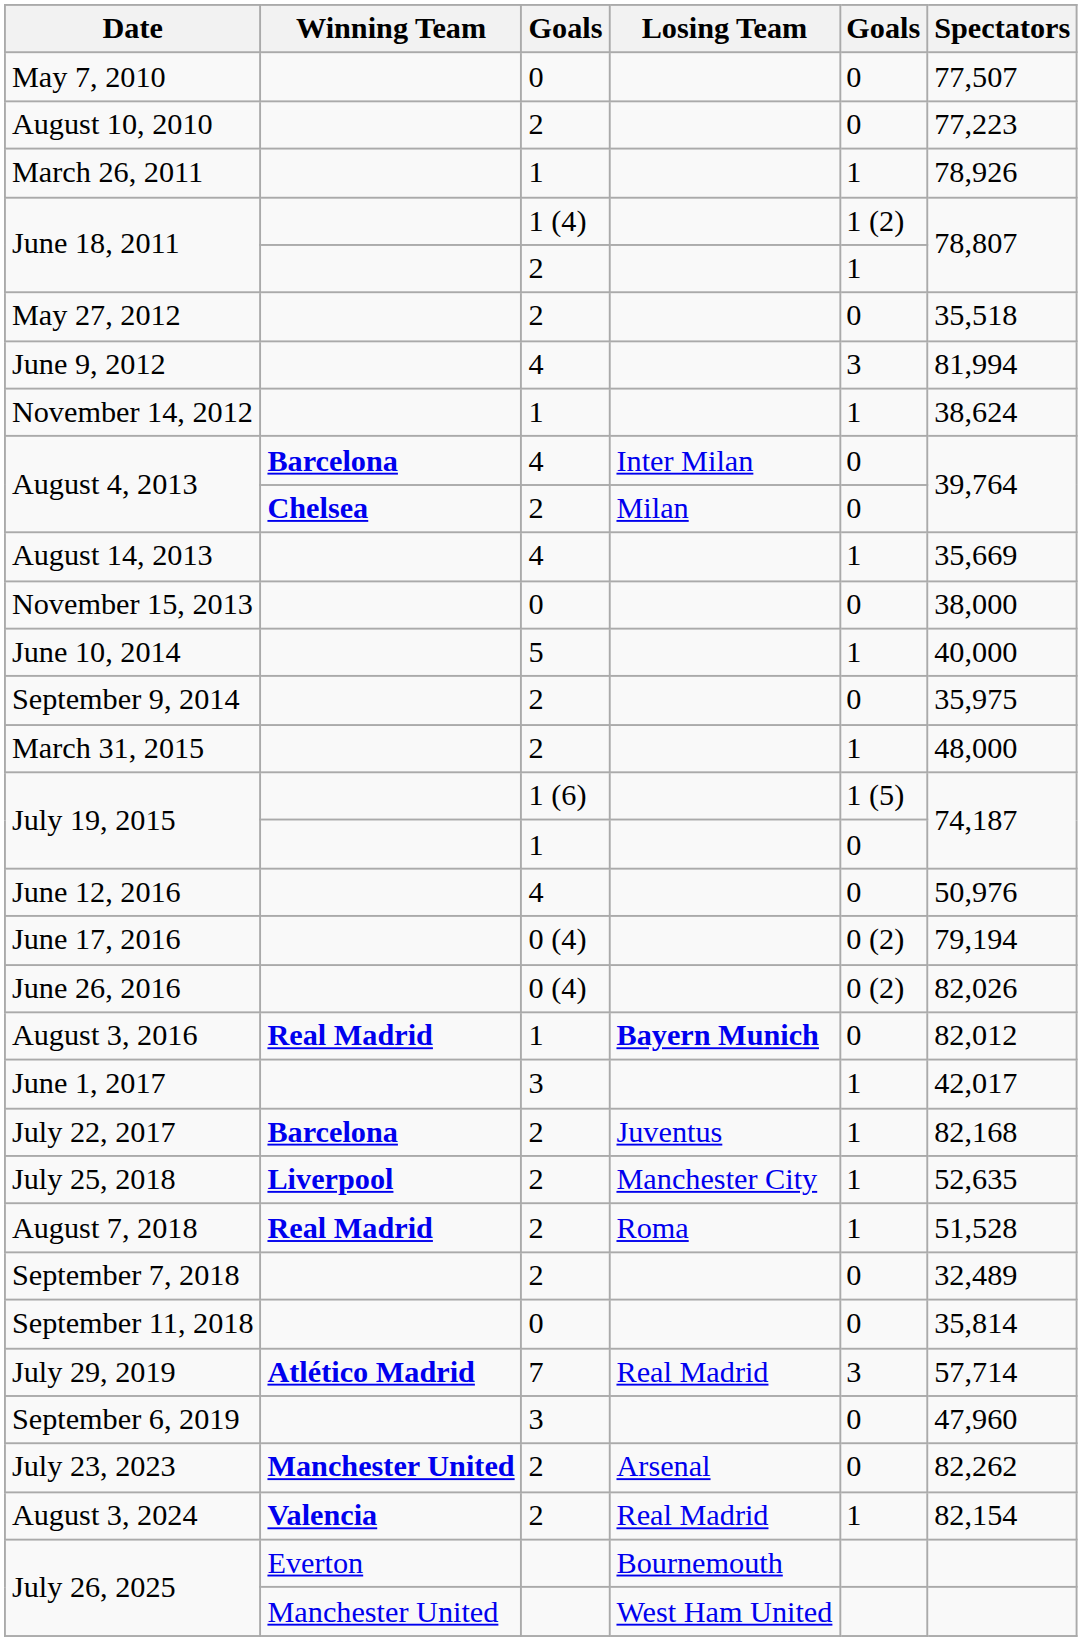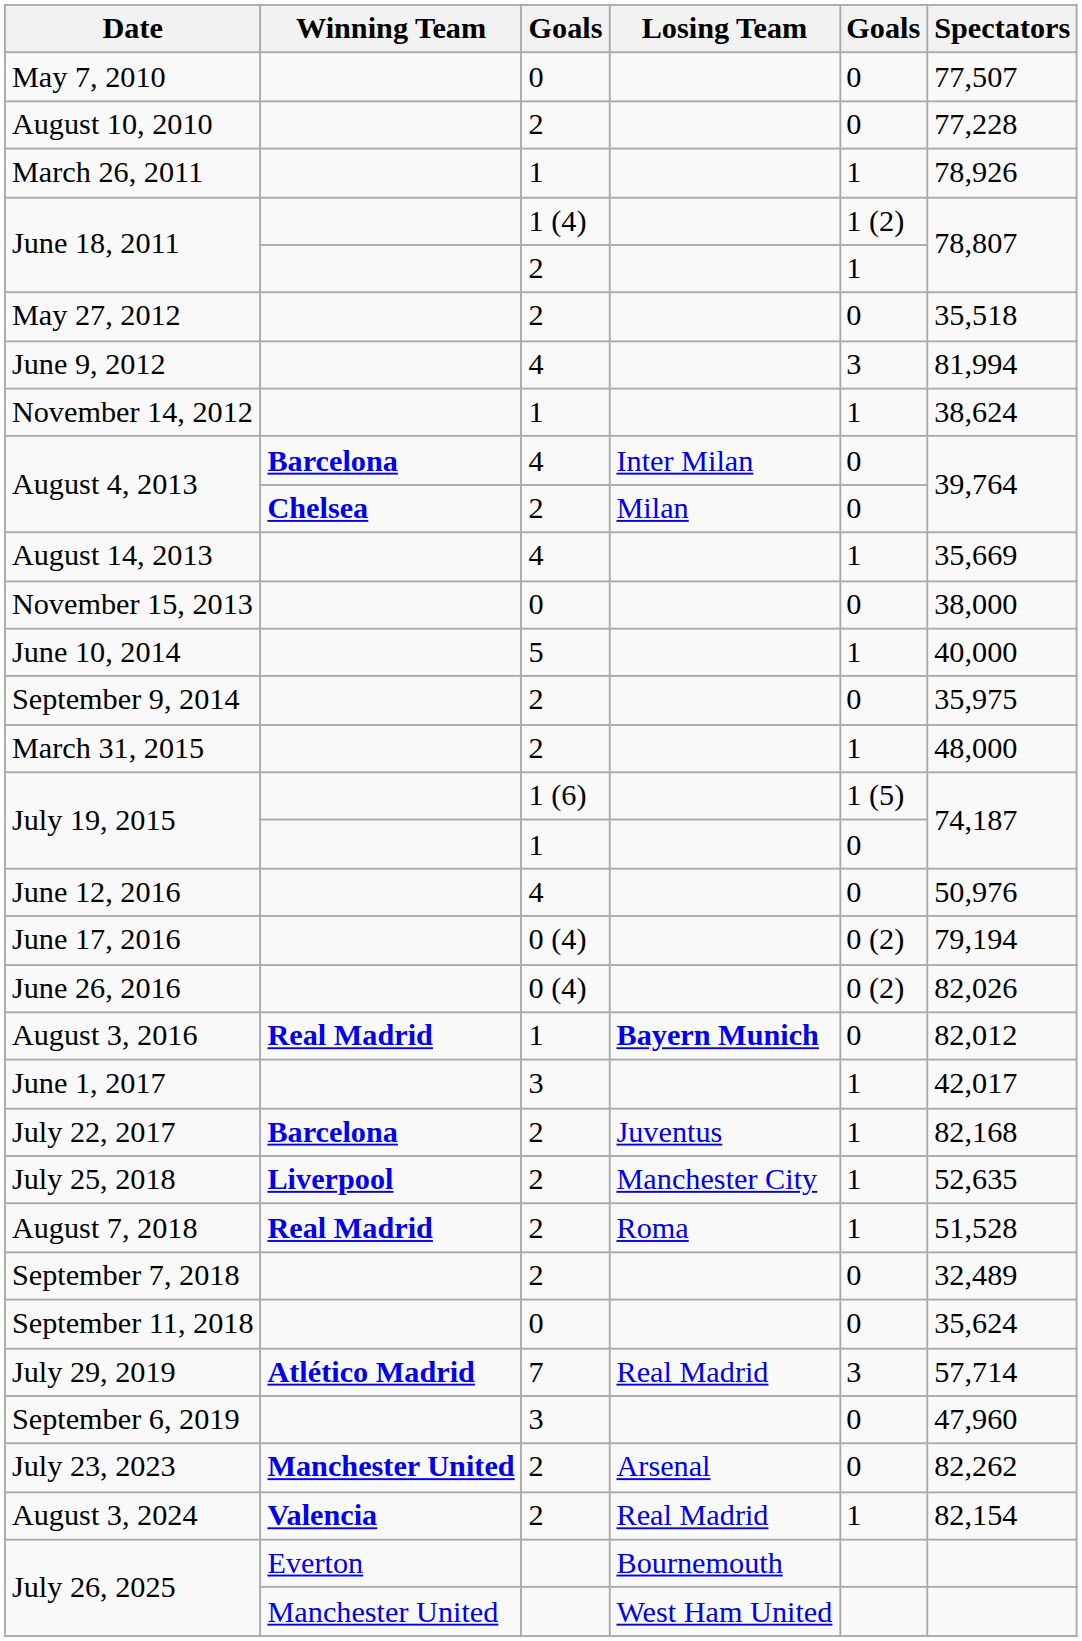(976, 124) 77,223 -> (976, 124) 77,228
(976, 1323) 35,814 -> (976, 1323) 35,624
